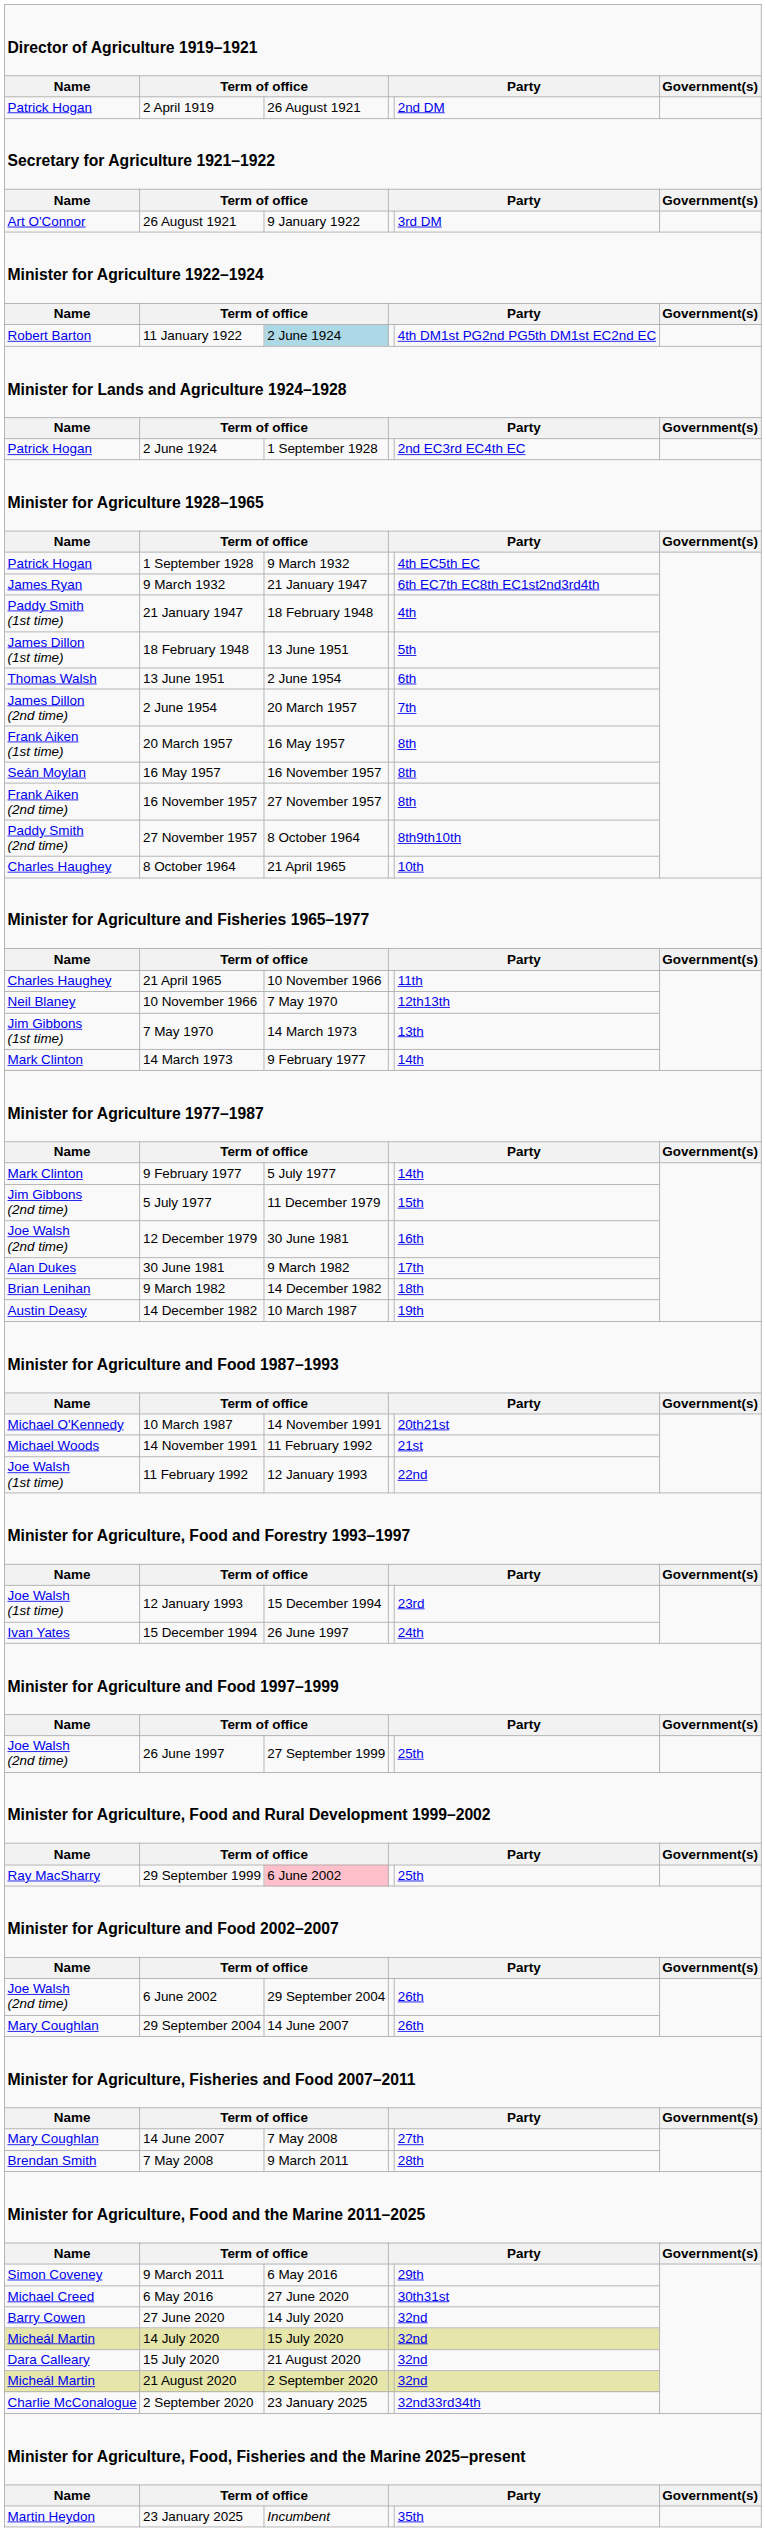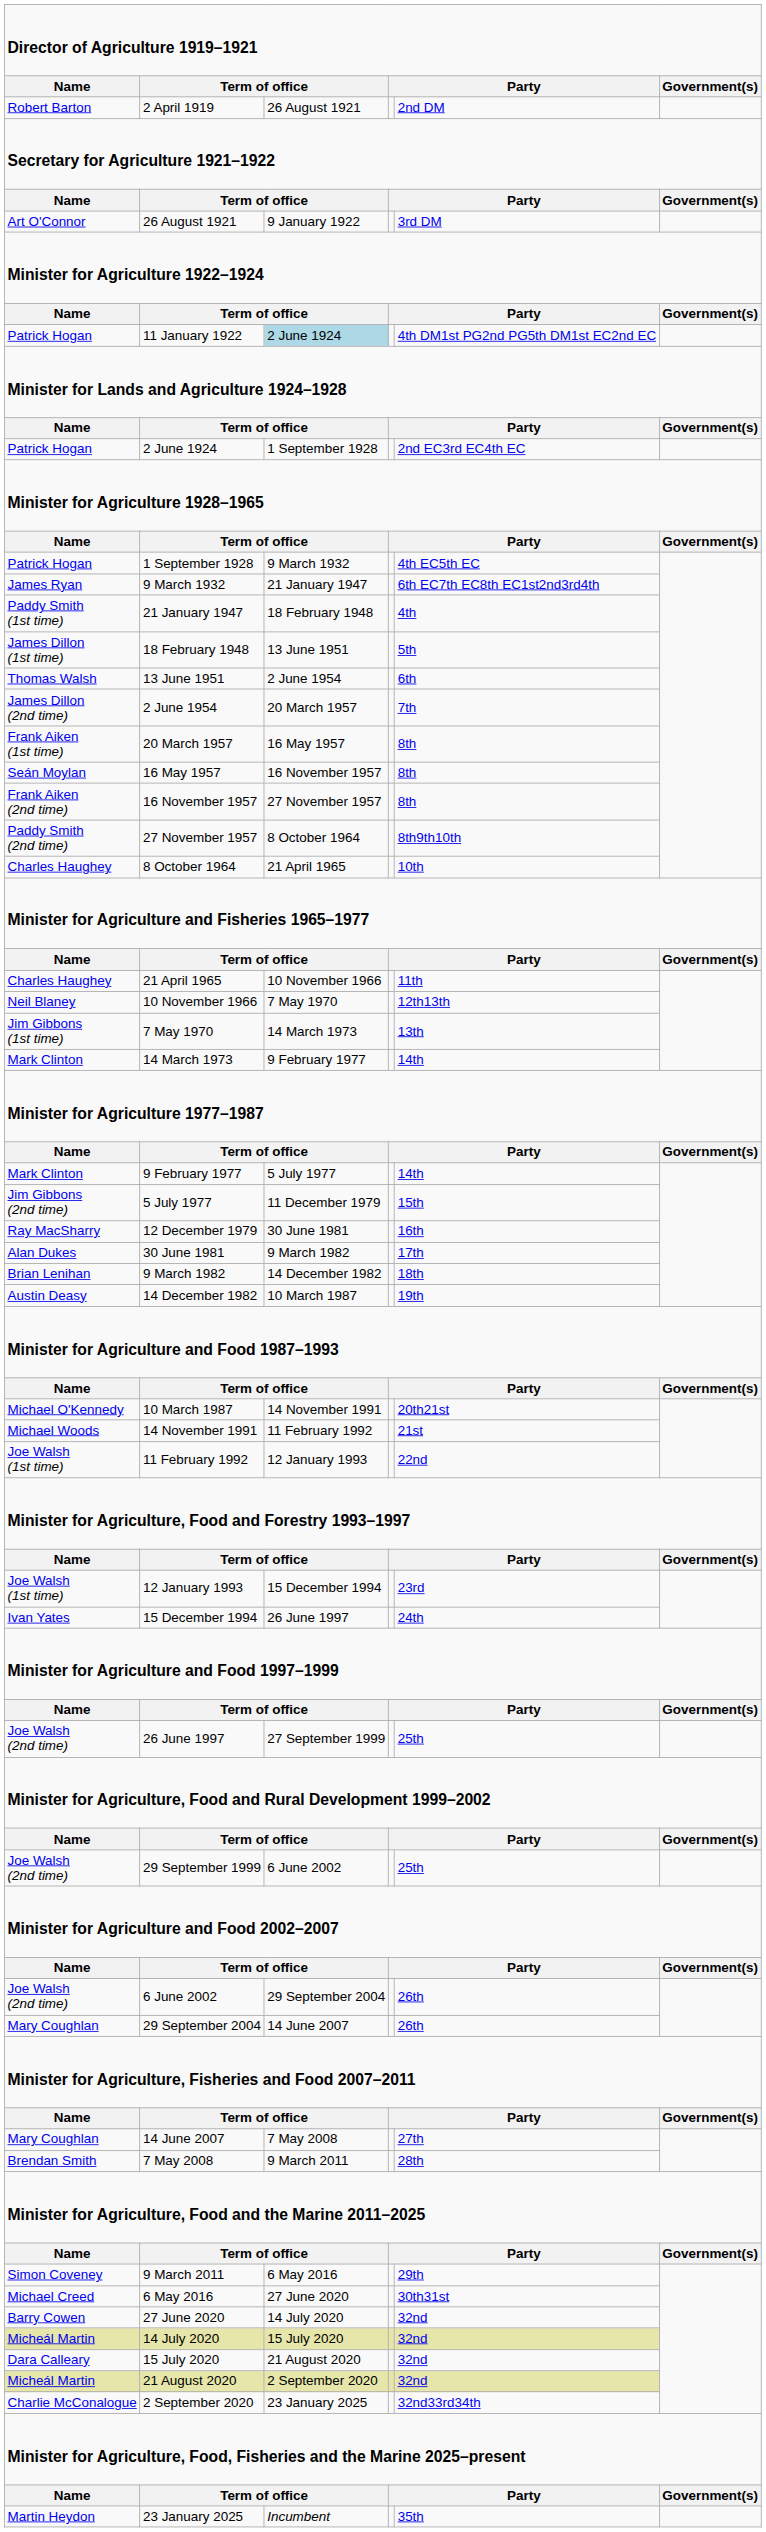(50, 107) Patrick Hogan -> (49, 107) Robert Barton
(49, 335) Robert Barton -> (50, 335) Patrick Hogan
(39, 1239) Joe Walsh (2nd time) -> (54, 1231) Ray MacSharry
(54, 1875) Ray MacSharry -> (39, 1867) Joe Walsh (2nd time)
(304, 1875) pink background -> (304, 1867) no background
